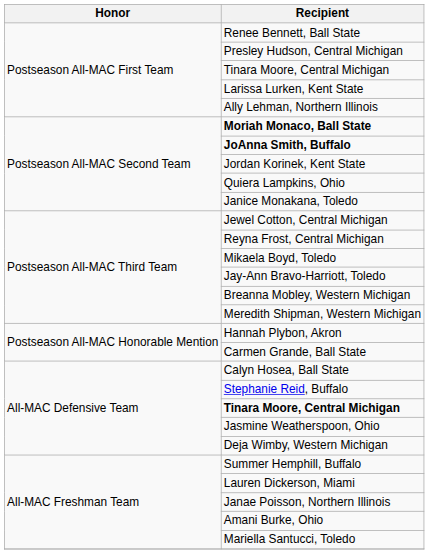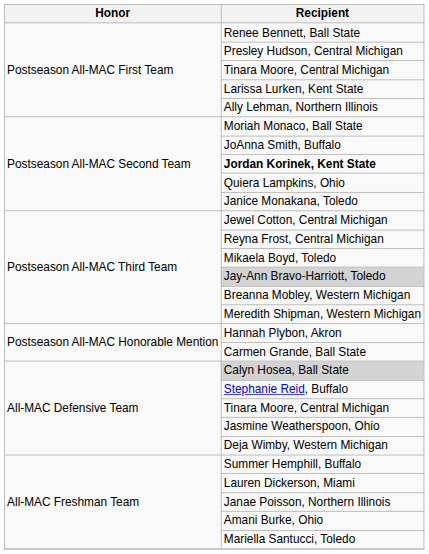(297, 126) bold -> (293, 126) normal
(287, 145) bold -> (282, 145) normal
(295, 164) normal -> (300, 164) bold
(305, 276) no background -> (305, 276) lightgrey background
(286, 370) no background -> (286, 370) lightgrey background
(312, 408) bold -> (307, 408) normal
